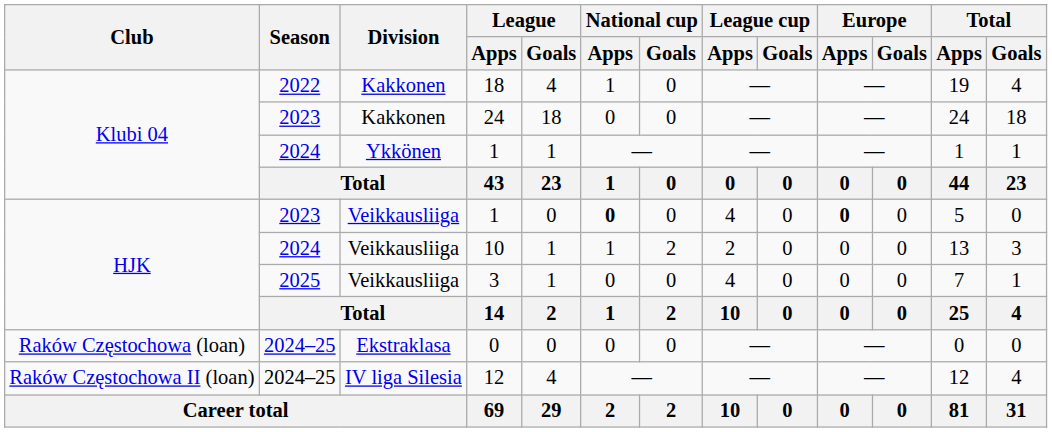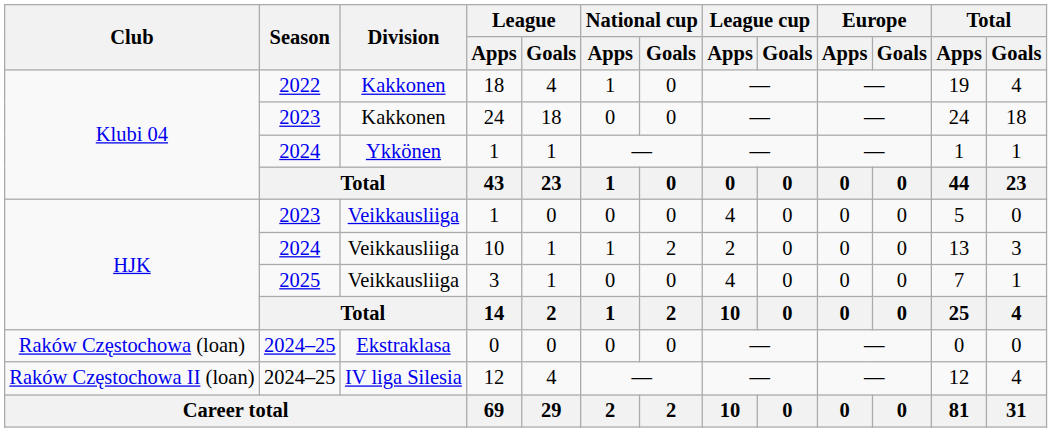(610, 215) bold -> (610, 215) normal
(845, 215) bold -> (845, 215) normal
